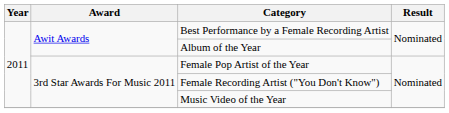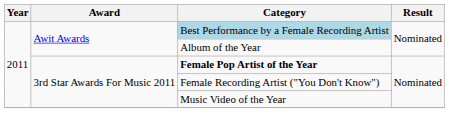(284, 30) no background -> (284, 30) lightblue background
(245, 64) normal -> (249, 64) bold
